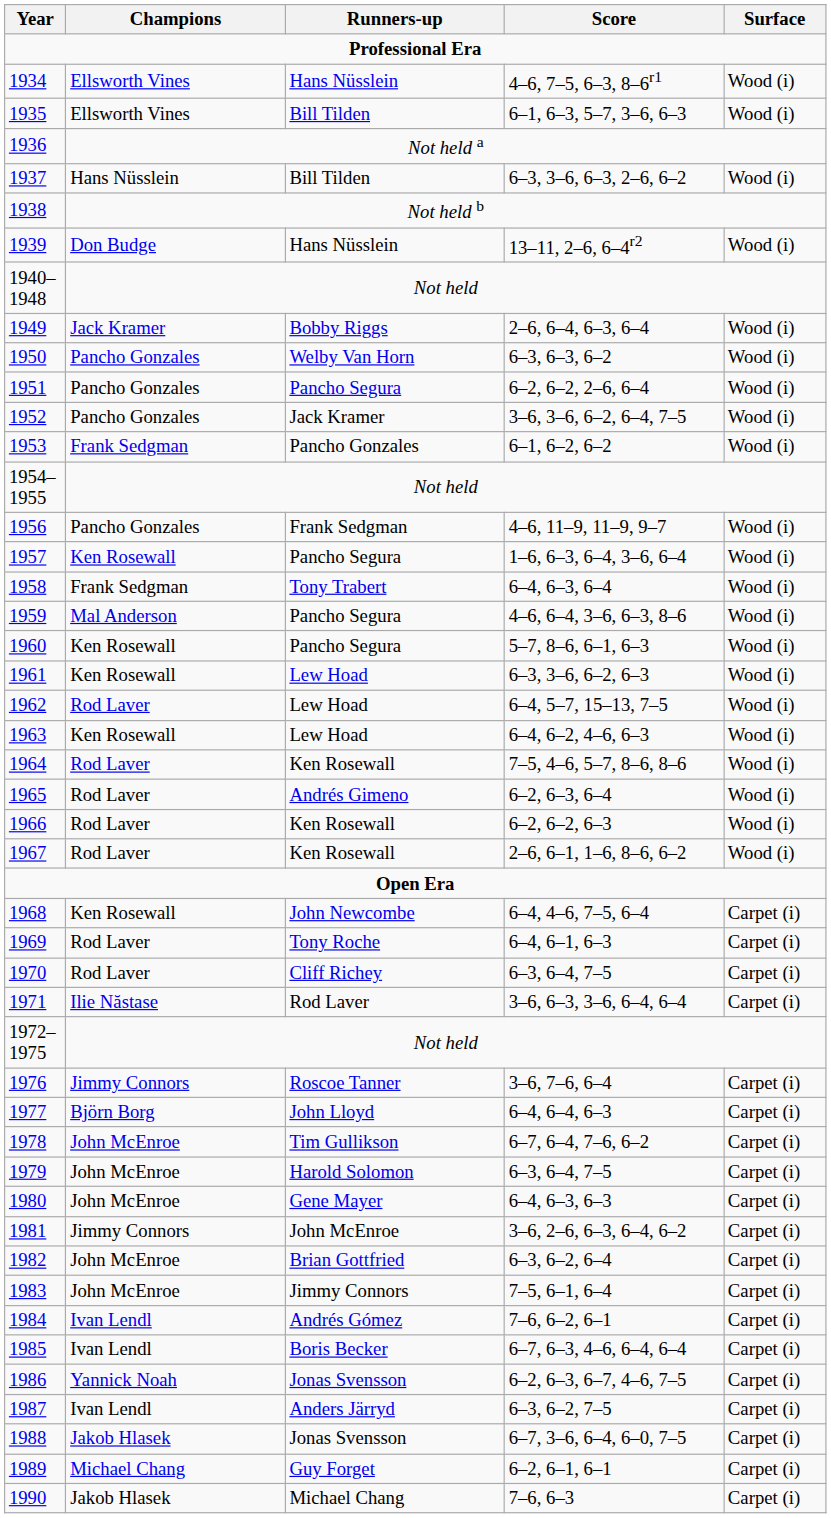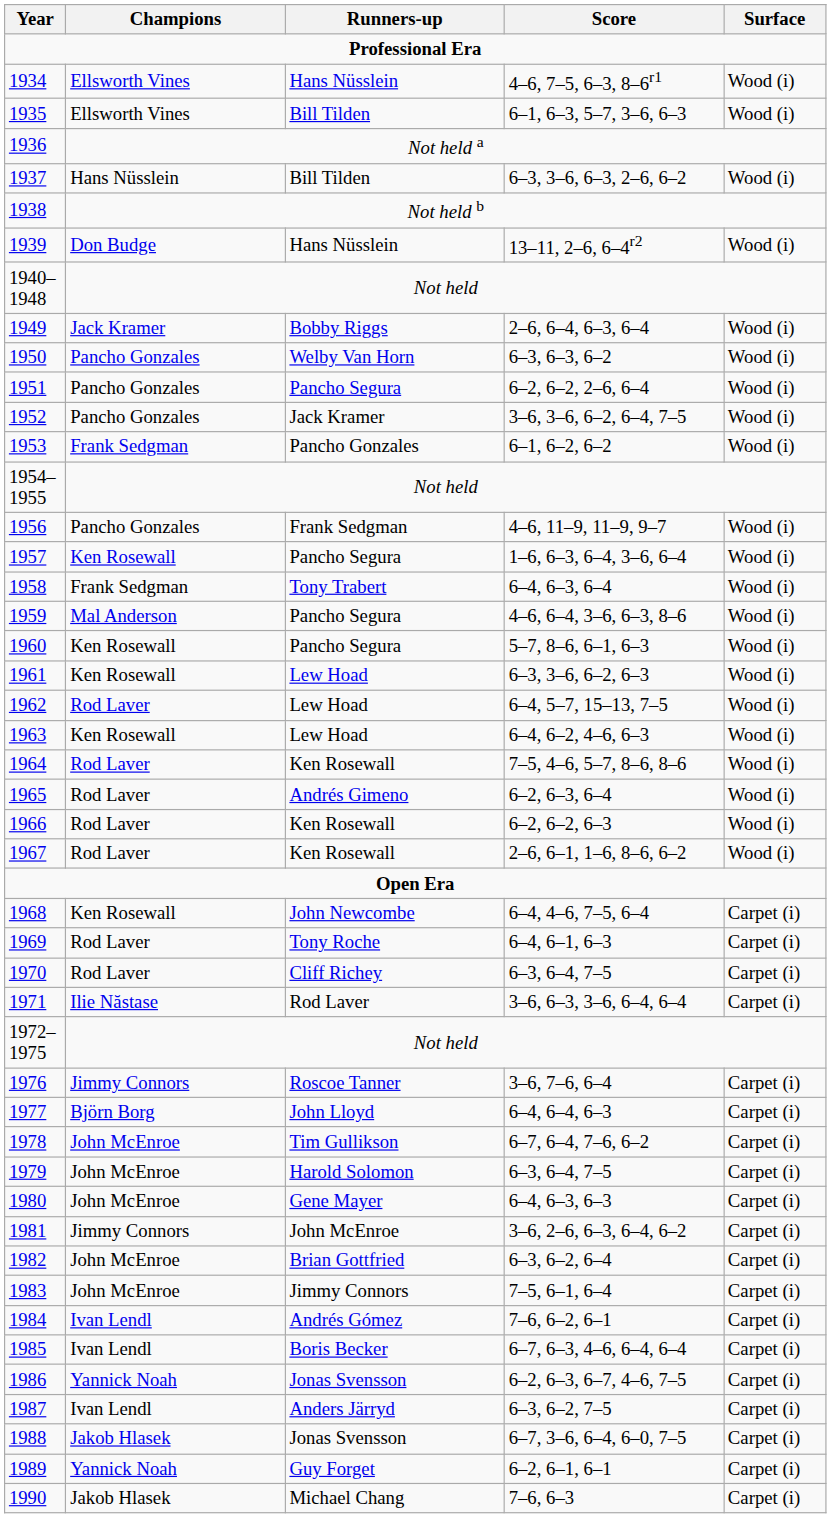(128, 1468) Michael Chang -> (124, 1468) Yannick Noah
